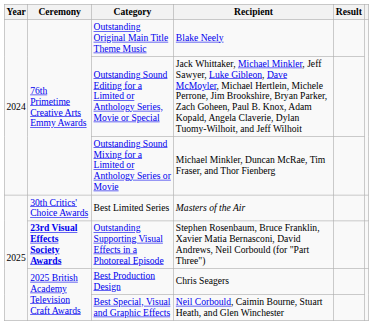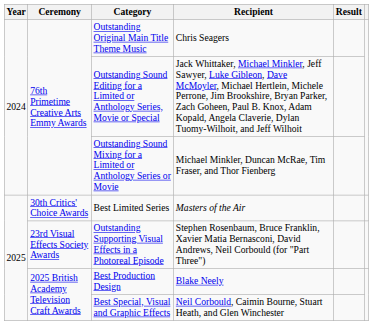(200, 38) Blake Neely -> (202, 38) Chris Seagers
(54, 244) bold -> (59, 244) normal
(202, 281) Chris Seagers -> (200, 281) Blake Neely
